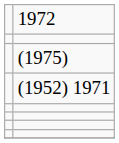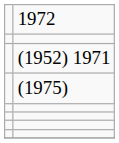(43, 58) (1975) -> (64, 58) (1952) 1971
(64, 88) (1952) 1971 -> (43, 88) (1975)
